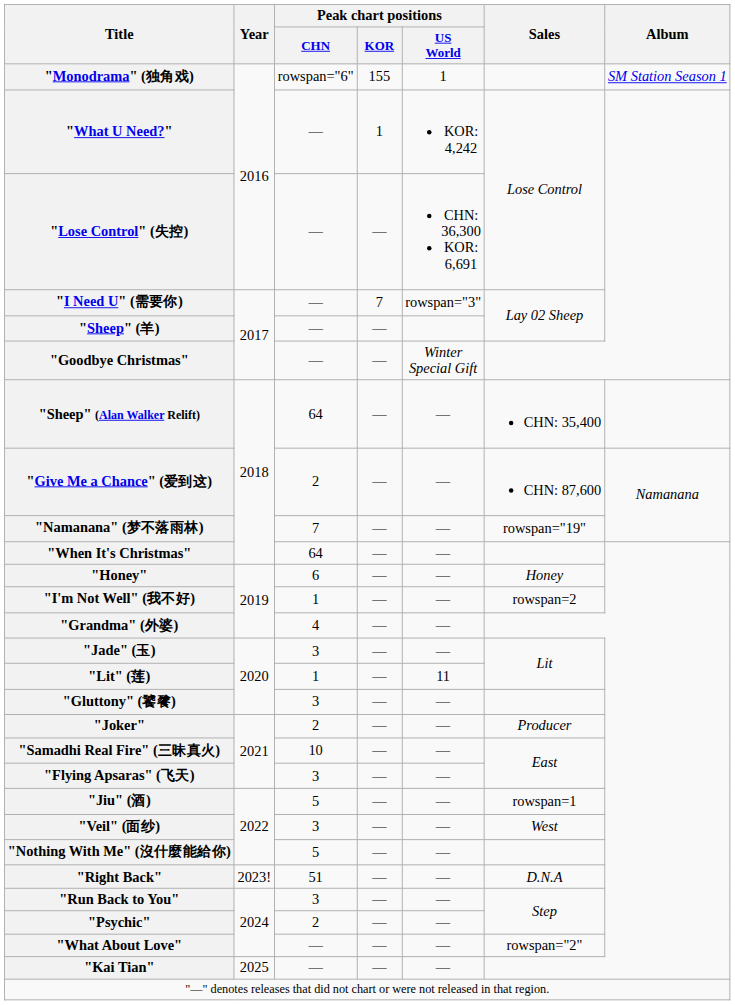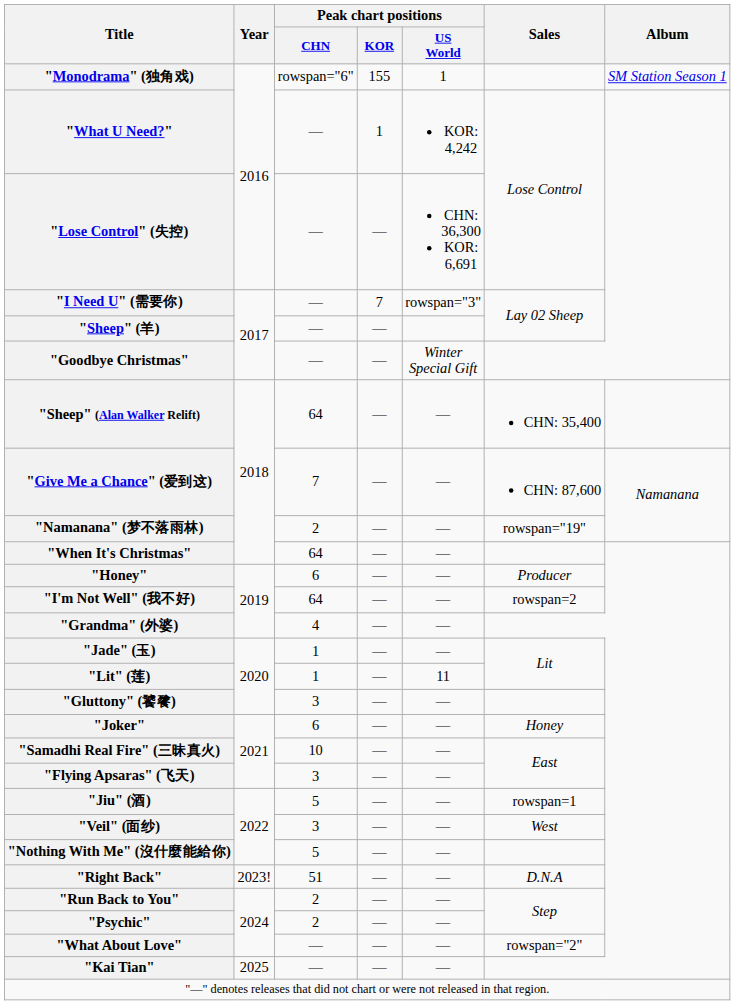(316, 481) 2 -> (316, 481) 7
(316, 528) 7 -> (316, 528) 2
(544, 575) Honey -> (544, 575) Producer
(316, 599) 1 -> (316, 599) 64
(316, 650) 3 -> (316, 650) 1
(316, 726) 2 -> (316, 726) 6
(544, 726) Producer -> (544, 726) Honey
(316, 899) 3 -> (316, 899) 2
